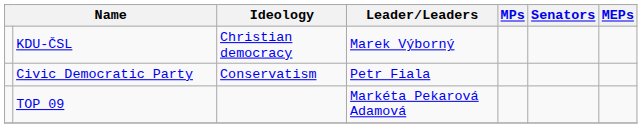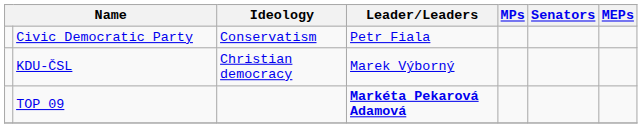rows swapped: (105, 75) <-> (44, 45)
(414, 104) normal -> (414, 104) bold
